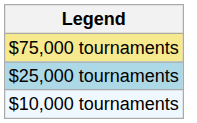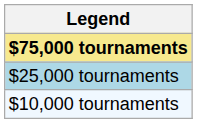(94, 48) normal -> (98, 48) bold
